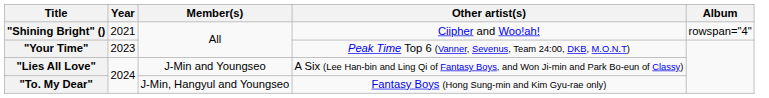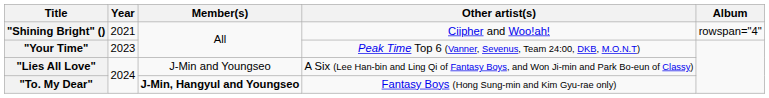(215, 84) normal -> (220, 84) bold
